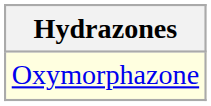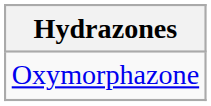(105, 75) lightyellow background -> (105, 75) no background
